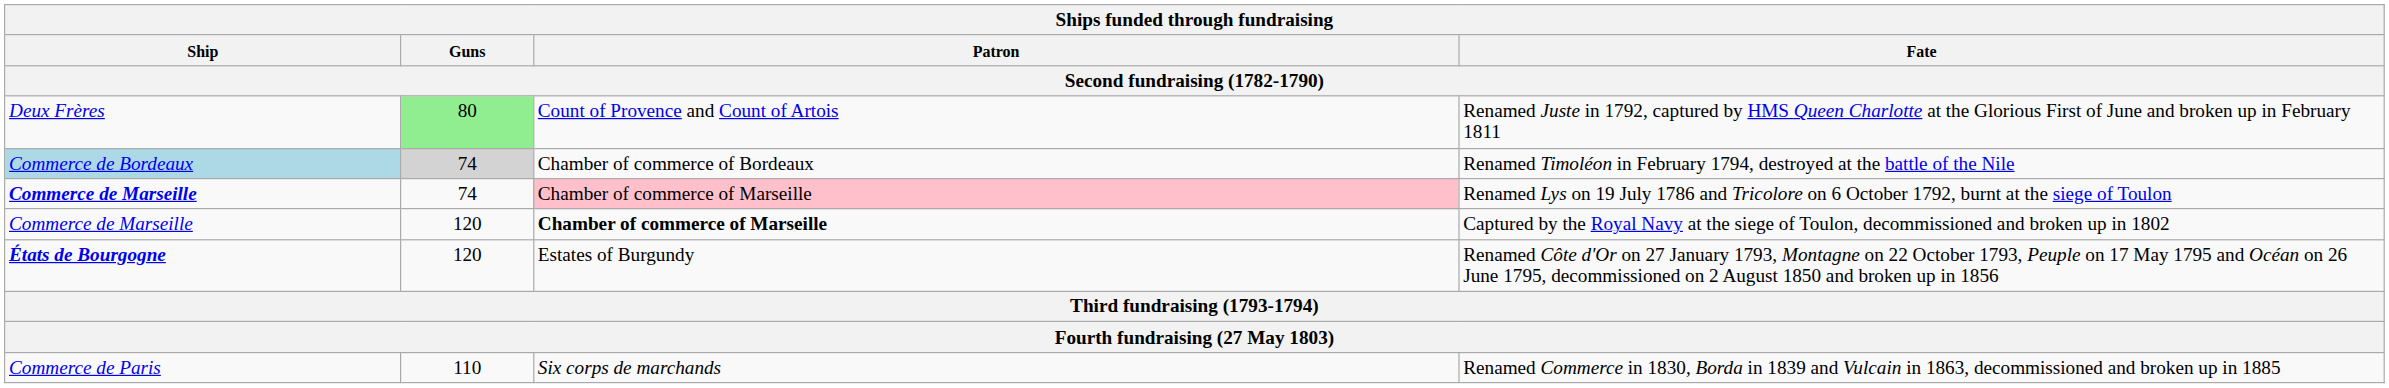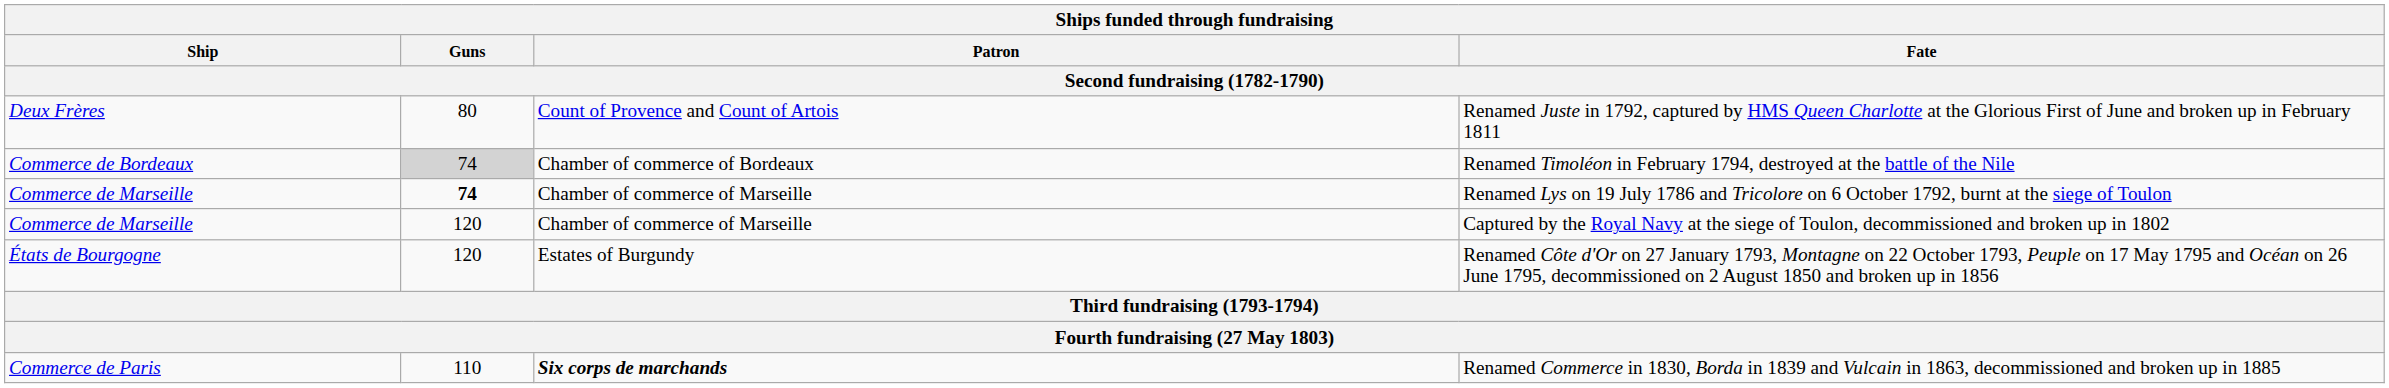(467, 111) lightgreen background -> (467, 111) no background
(101, 163) lightblue background -> (101, 163) no background
(103, 193) bold -> (101, 193) normal
(467, 193) normal -> (467, 193) bold
(675, 193) pink background -> (675, 193) no background
(682, 224) bold -> (675, 224) normal
(87, 254) bold -> (85, 254) normal
(629, 367) normal -> (632, 367) bold
